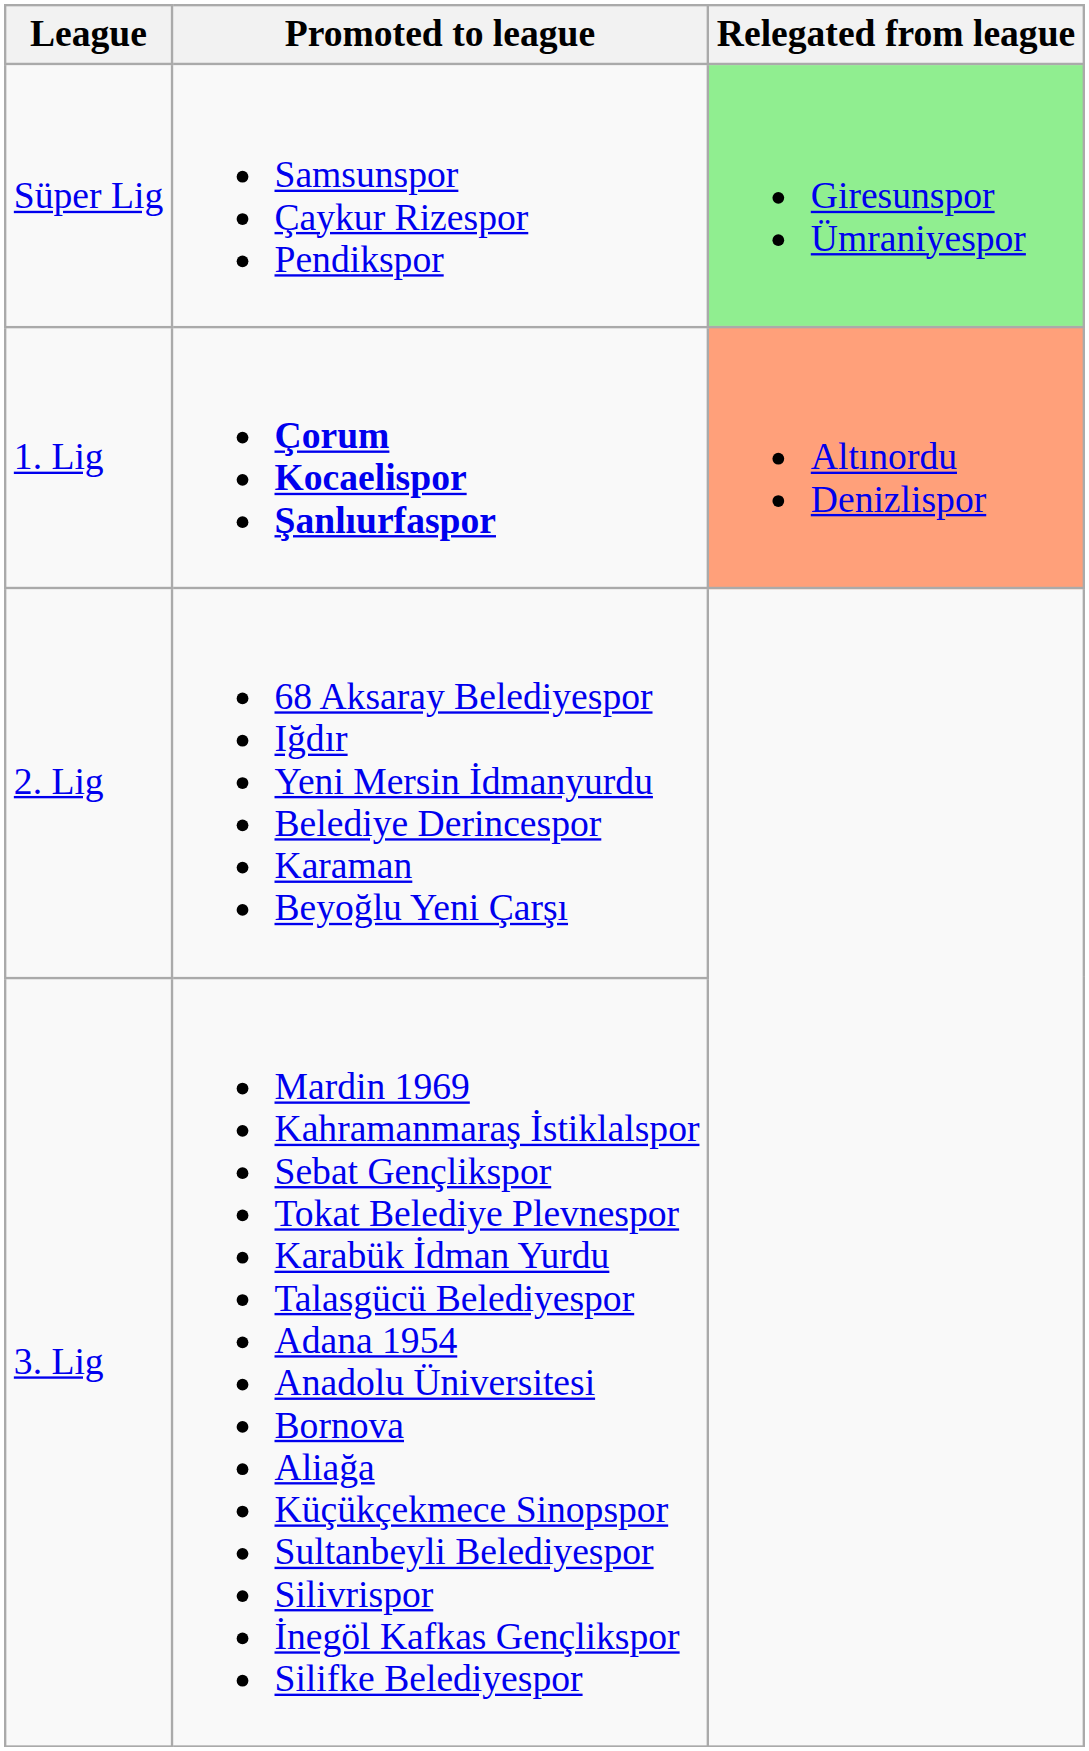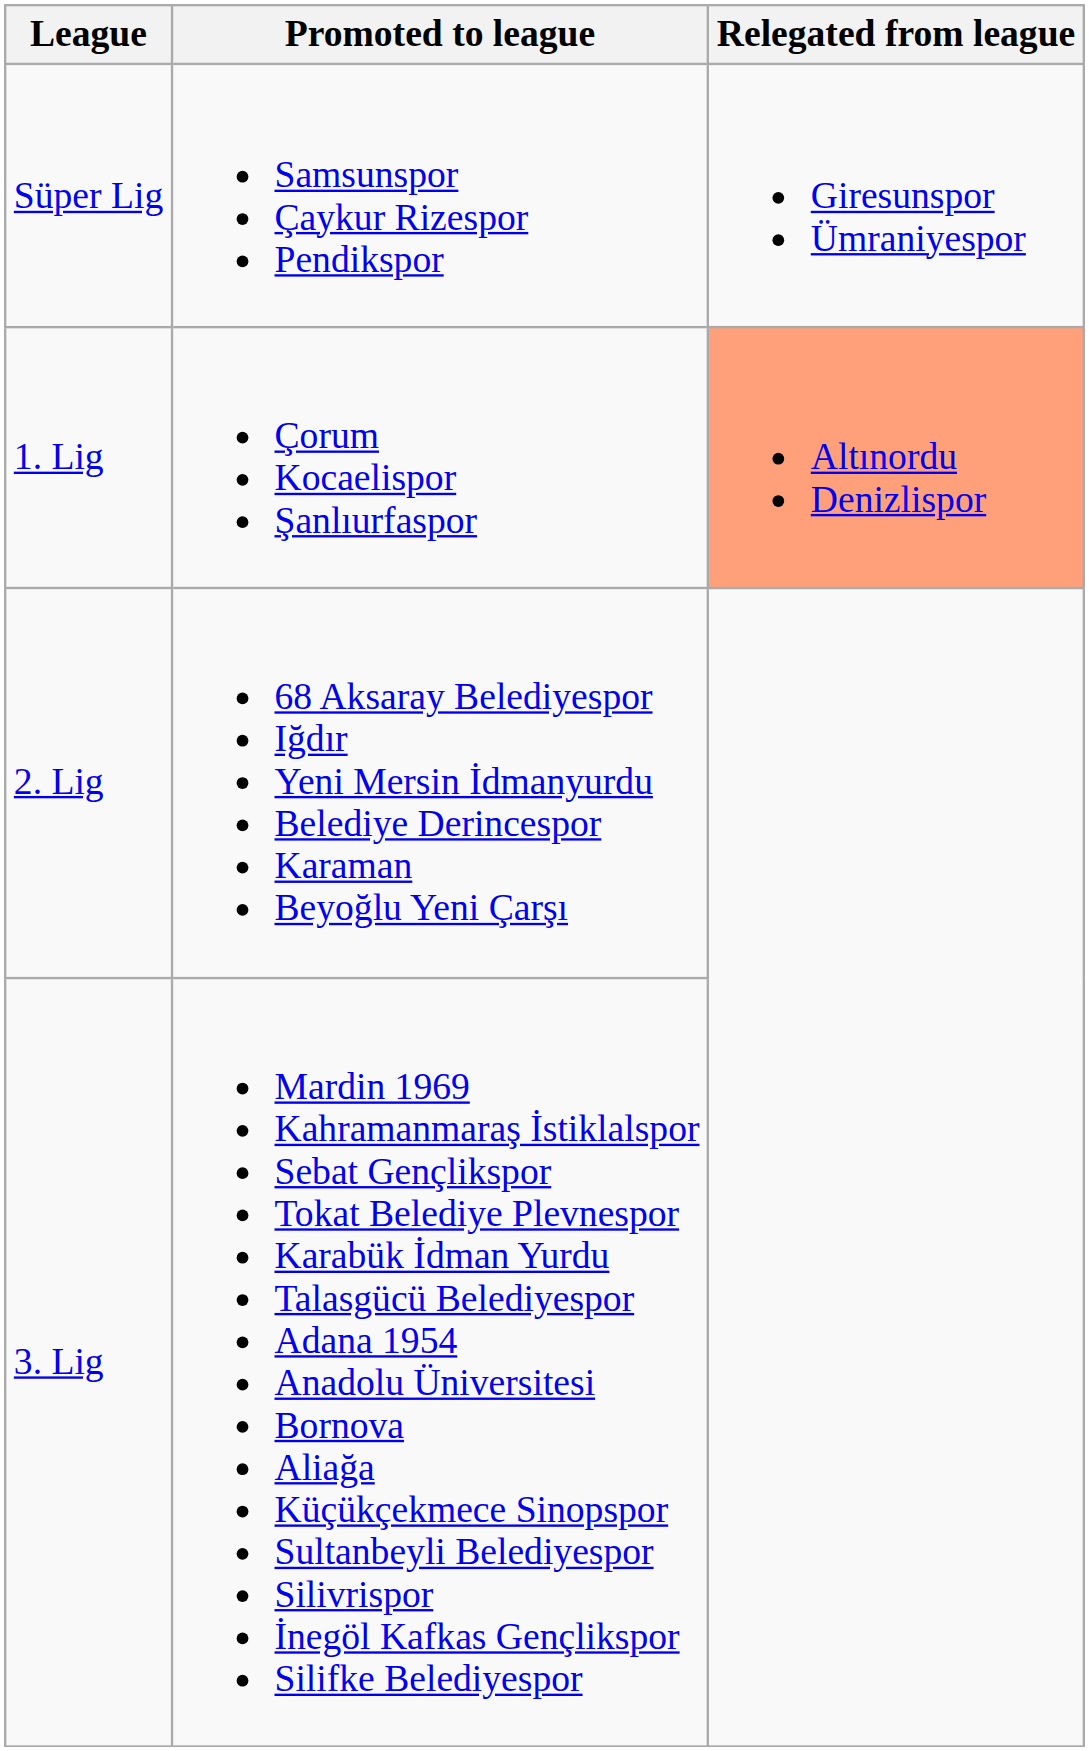(896, 217) lightgreen background -> (896, 217) no background
(440, 479) bold -> (440, 479) normal
